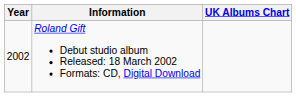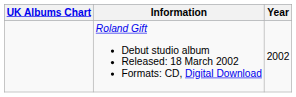columns swapped: (18, 12) <-> (247, 12)
